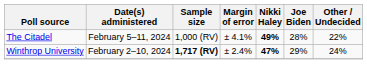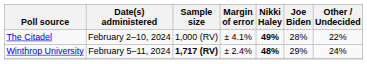(129, 37) February 5–11, 2024 -> (129, 37) February 2–10, 2024
(129, 52) February 2–10, 2024 -> (129, 52) February 5–11, 2024
(270, 52) 47% -> (270, 52) 48%
